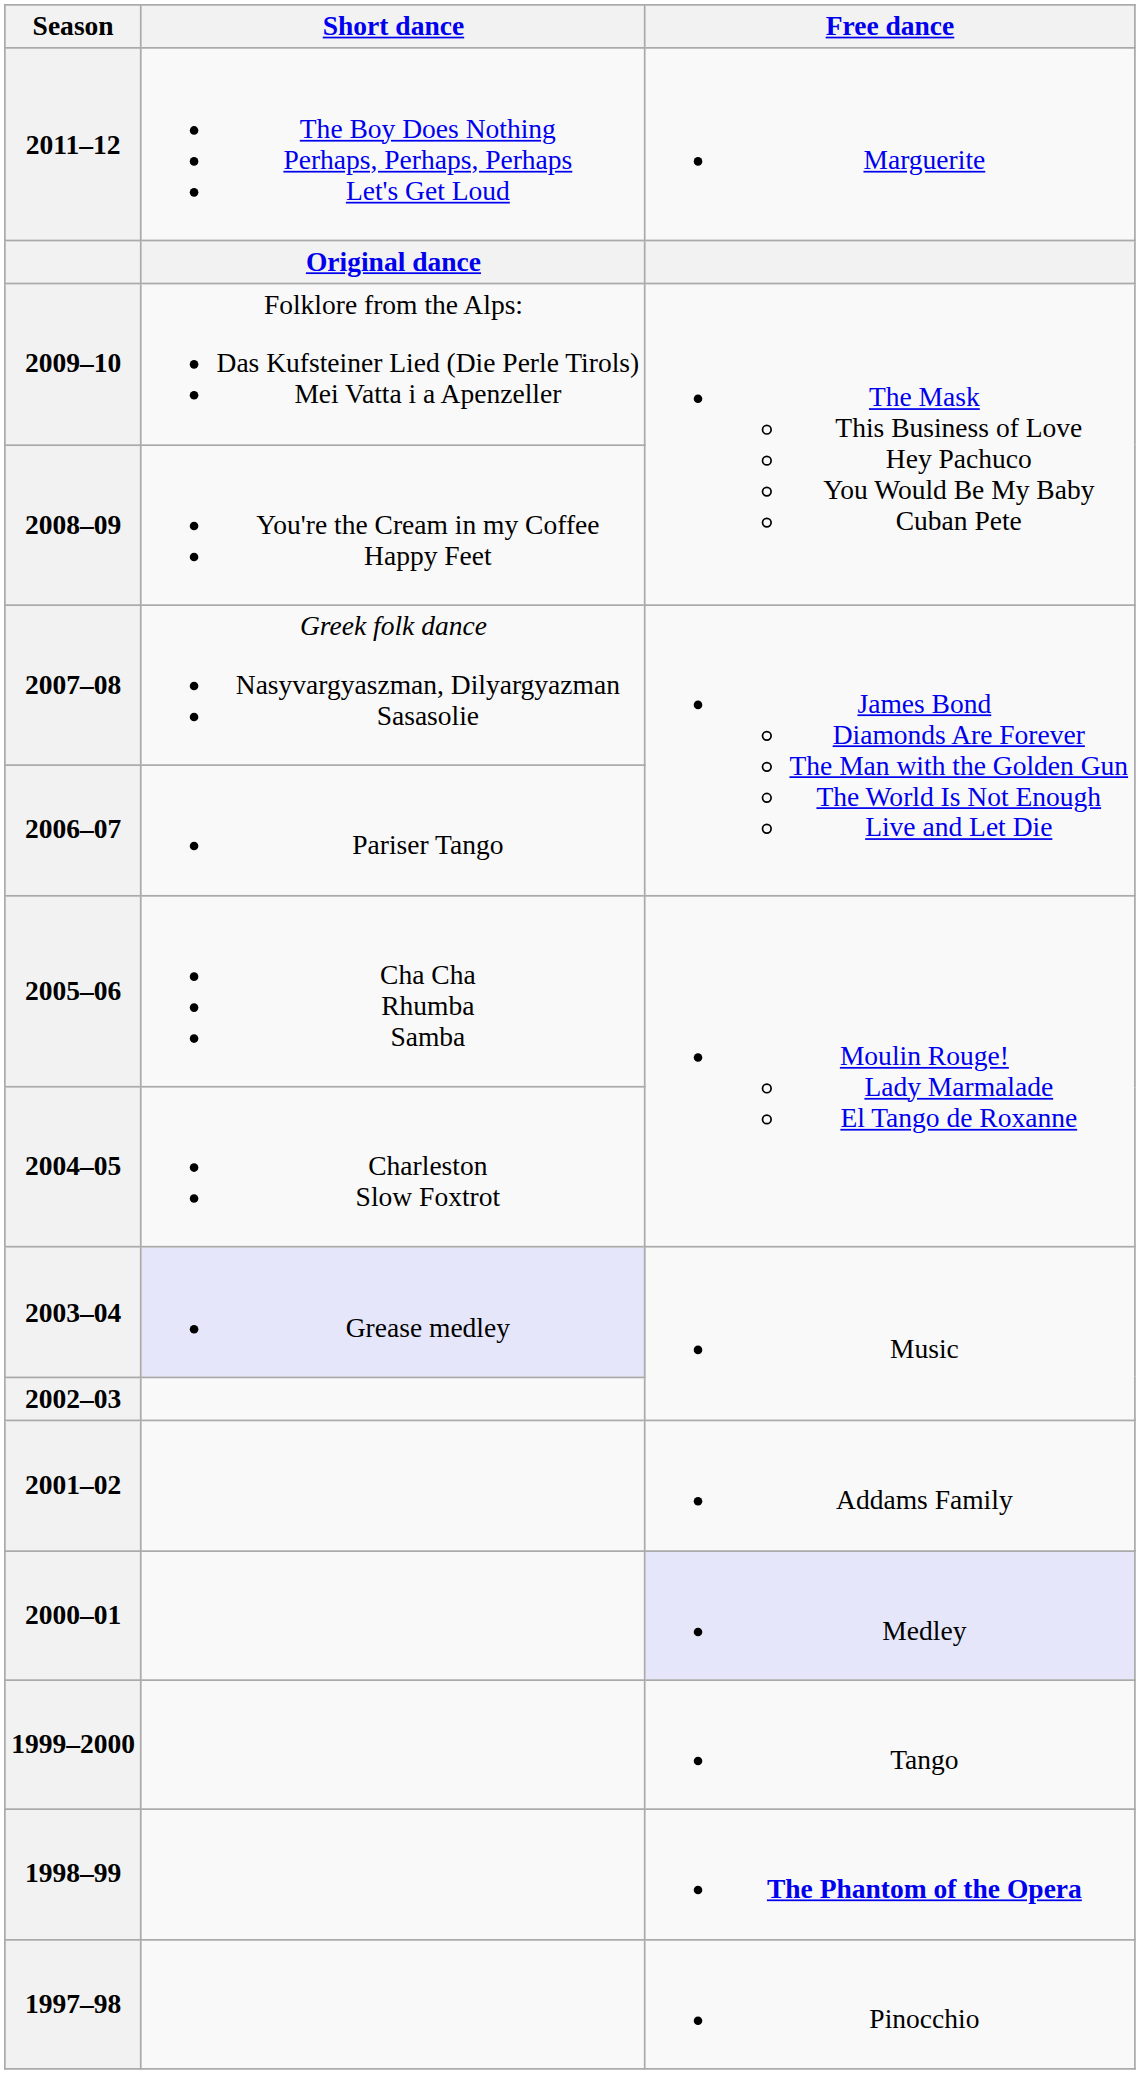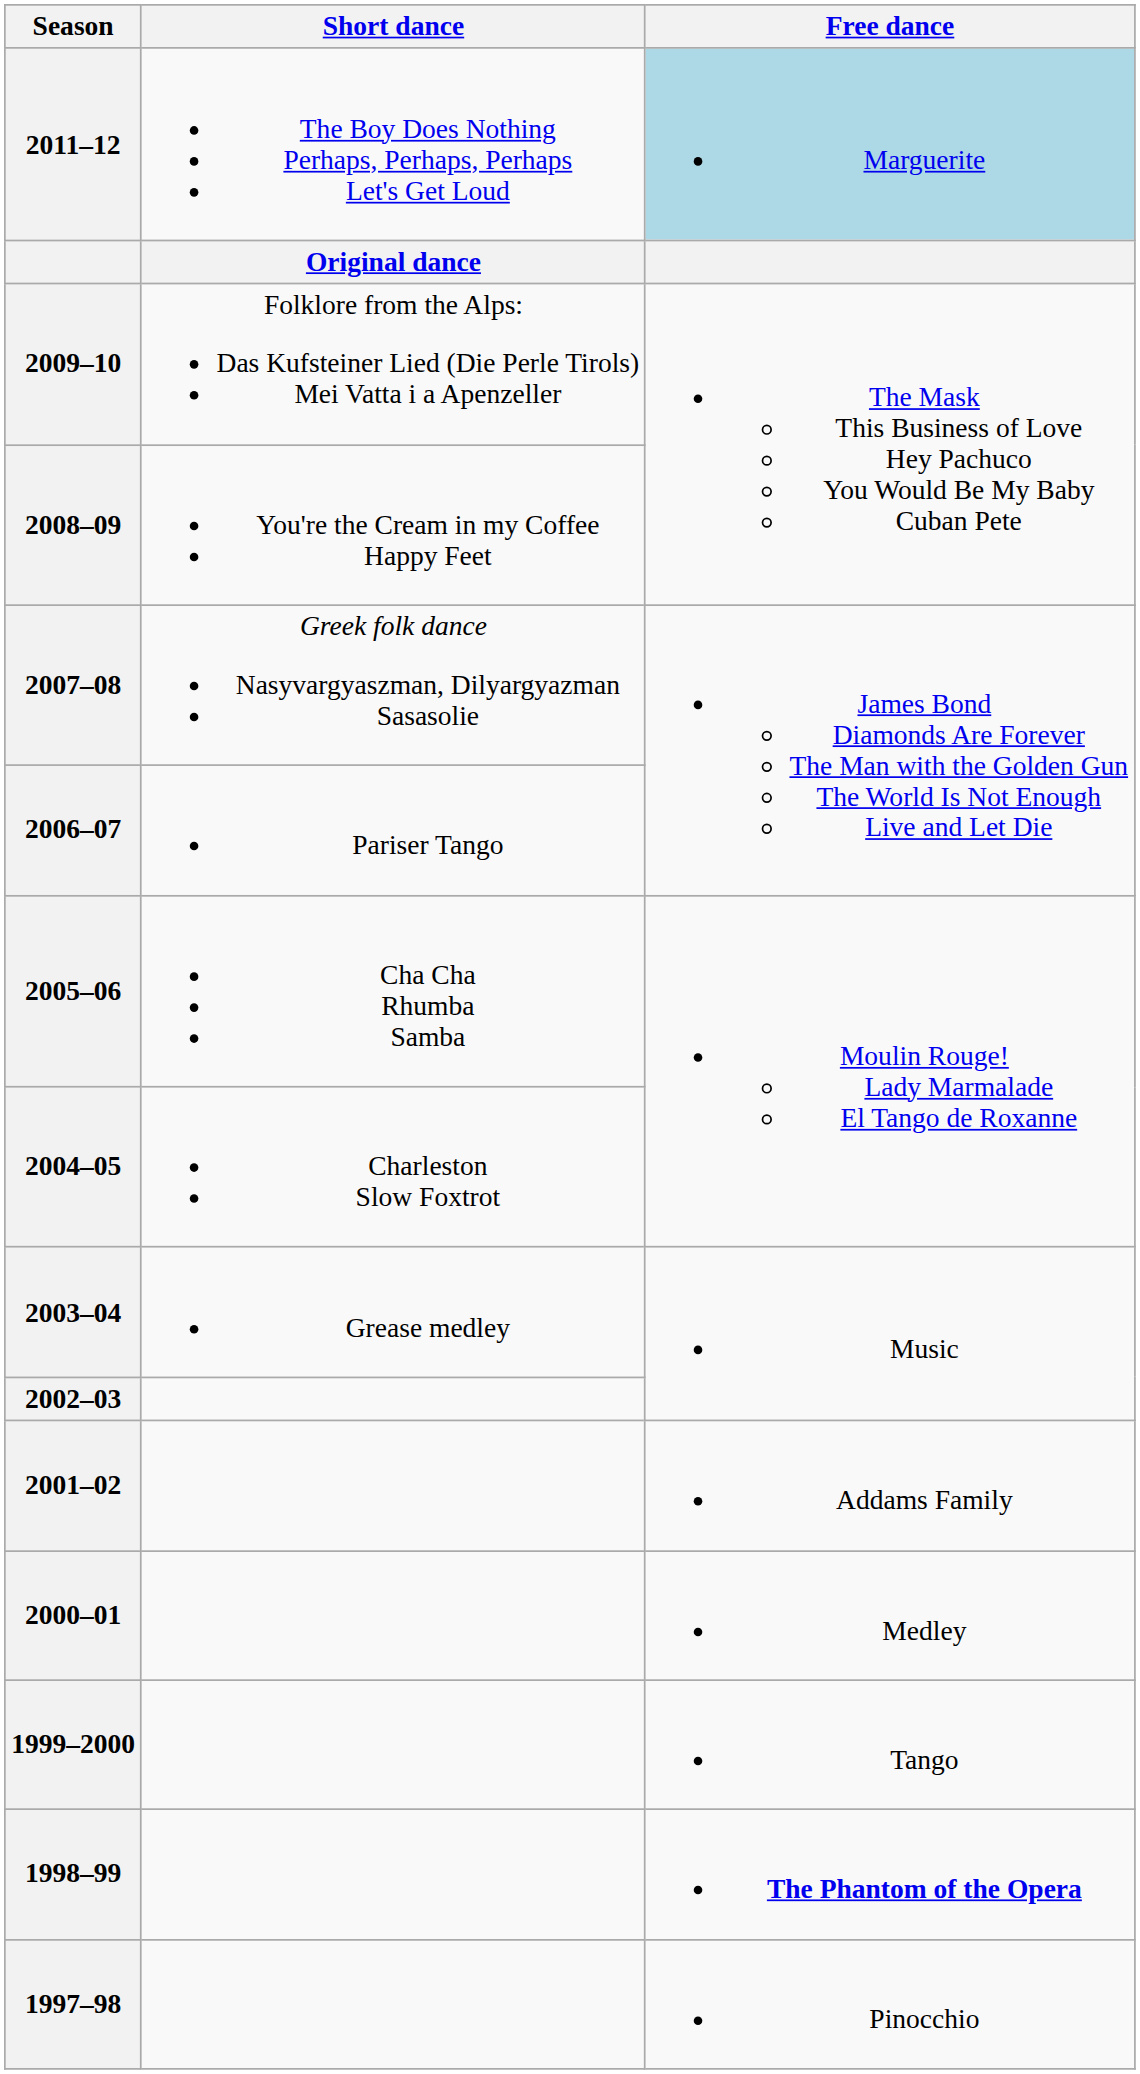(890, 160) no background -> (890, 160) lightblue background
(393, 1328) lavender background -> (393, 1328) no background
(890, 1631) lavender background -> (890, 1631) no background
